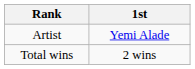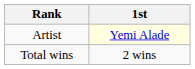(140, 34) no background -> (140, 34) lightyellow background
